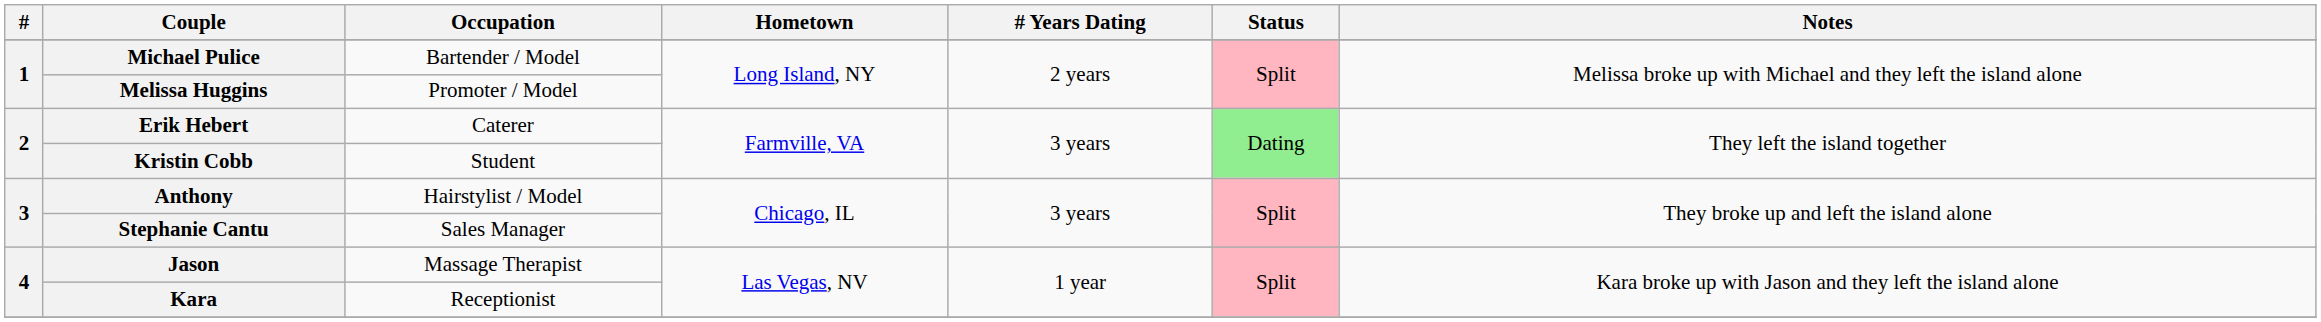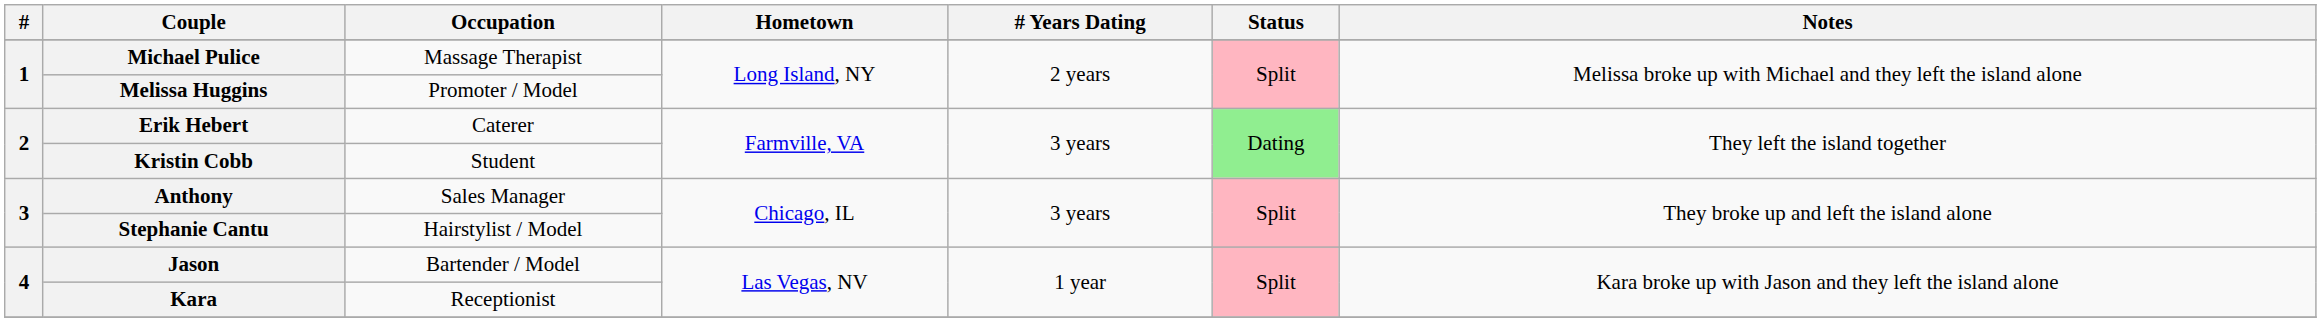(503, 56) Bartender / Model -> (503, 56) Massage Therapist
(503, 195) Hairstylist / Model -> (503, 195) Sales Manager
(503, 230) Sales Manager -> (503, 230) Hairstylist / Model
(503, 264) Massage Therapist -> (503, 264) Bartender / Model
